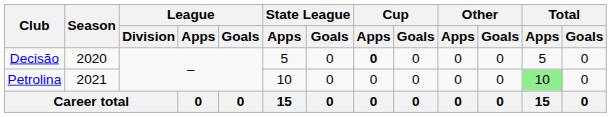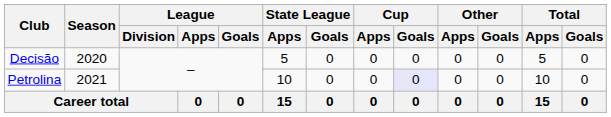(374, 58) bold -> (374, 58) normal
(416, 79) no background -> (416, 79) lavender background
(542, 79) lightgreen background -> (542, 79) no background
